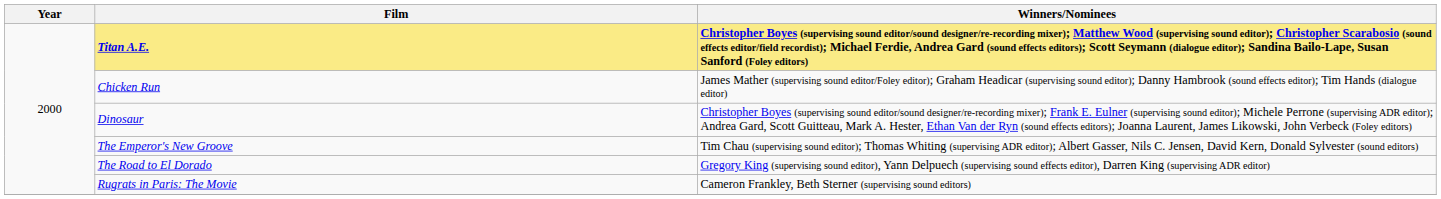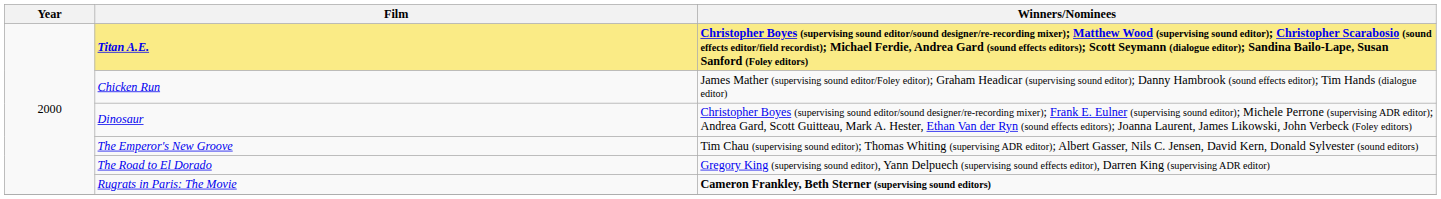(836, 184) normal -> (846, 184) bold
